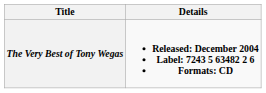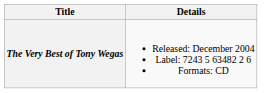(193, 59) bold -> (191, 59) normal
